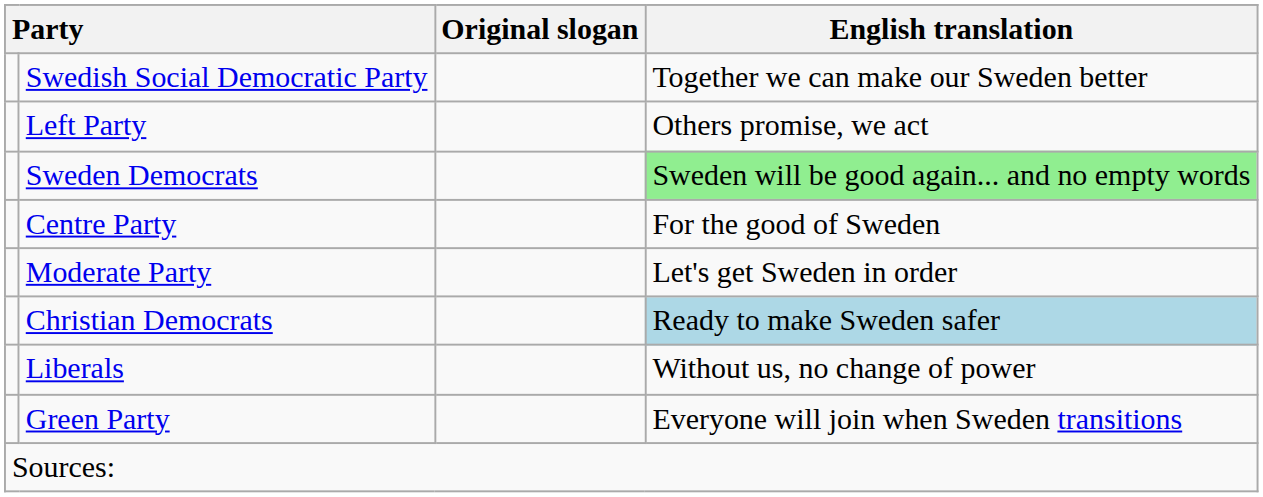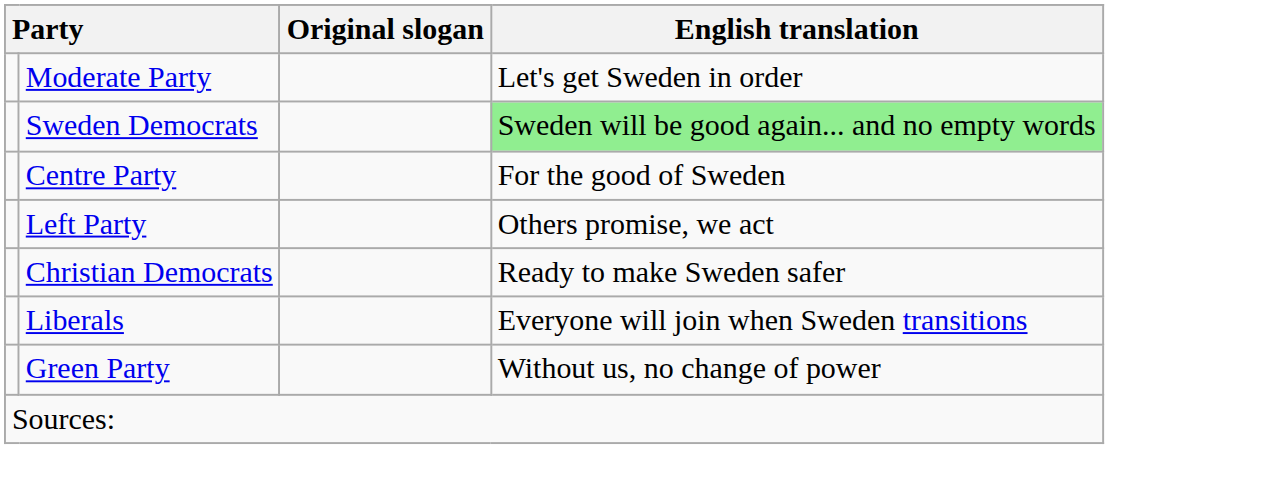- row: (227, 76)
rows swapped: (119, 271) <-> (86, 125)
(826, 319) lightblue background -> (672, 271) no background
(844, 368) Without us, no change of power -> (763, 319) Everyone will join when Sweden transitions
(917, 417) Everyone will join when Sweden transitions -> (689, 368) Without us, no change of power
